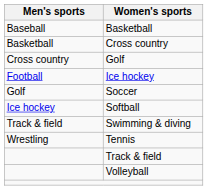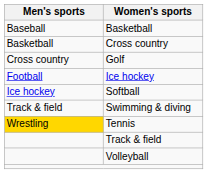- row: (121, 92)
(28, 140) no background -> (28, 124) gold background
